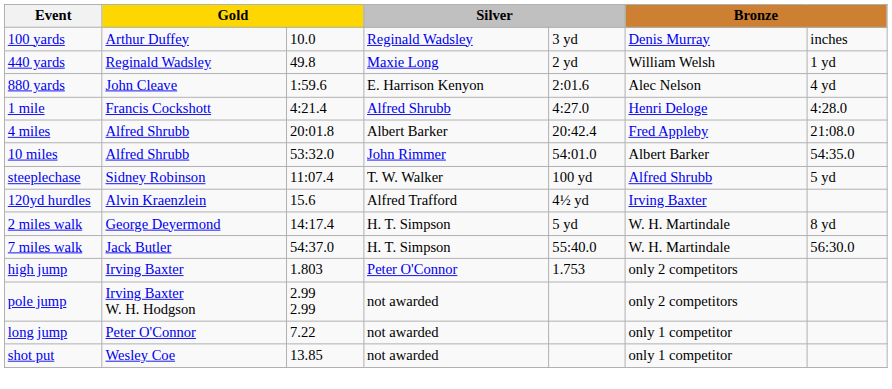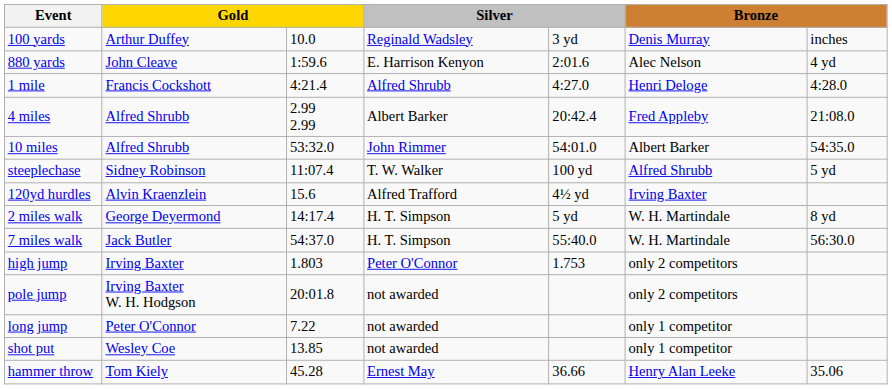- row: (36, 62)
(312, 131) 20:01.8 -> (303, 116) 2.99 2.99
(303, 301) 2.99 2.99 -> (312, 294) 20:01.8
+ row: (50, 372)
